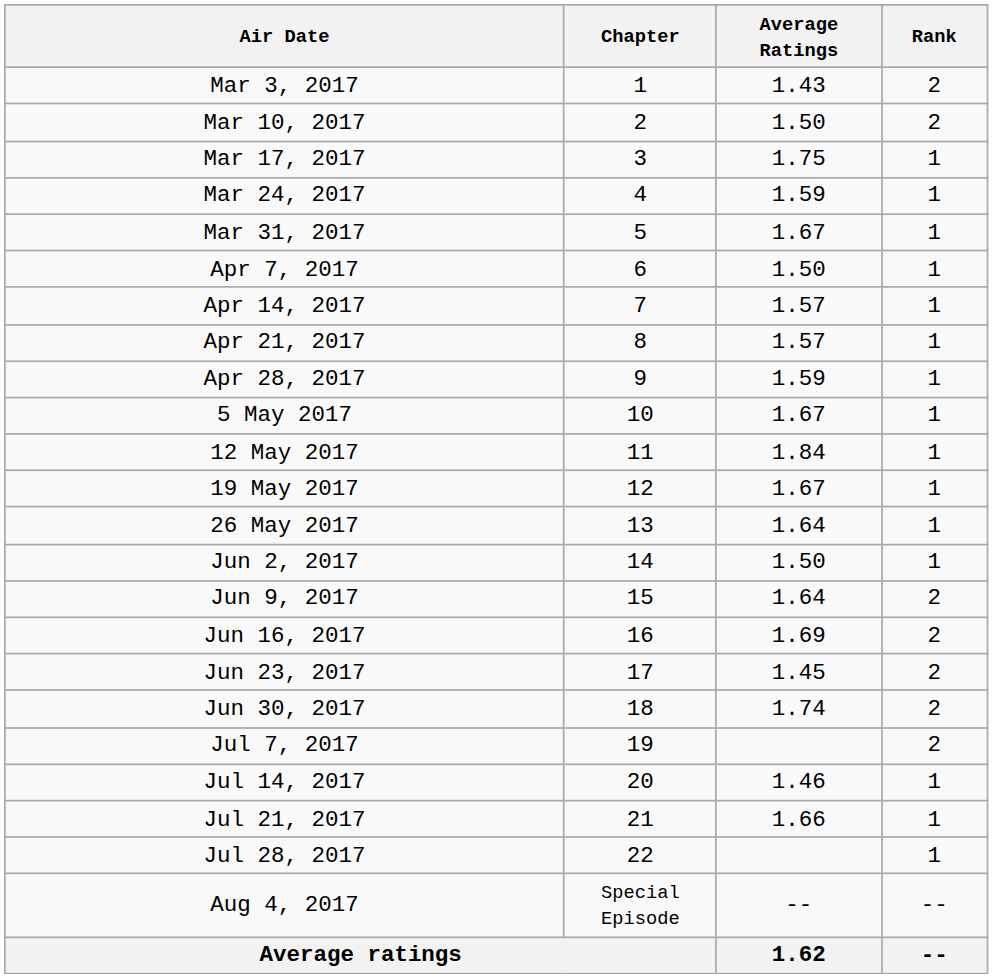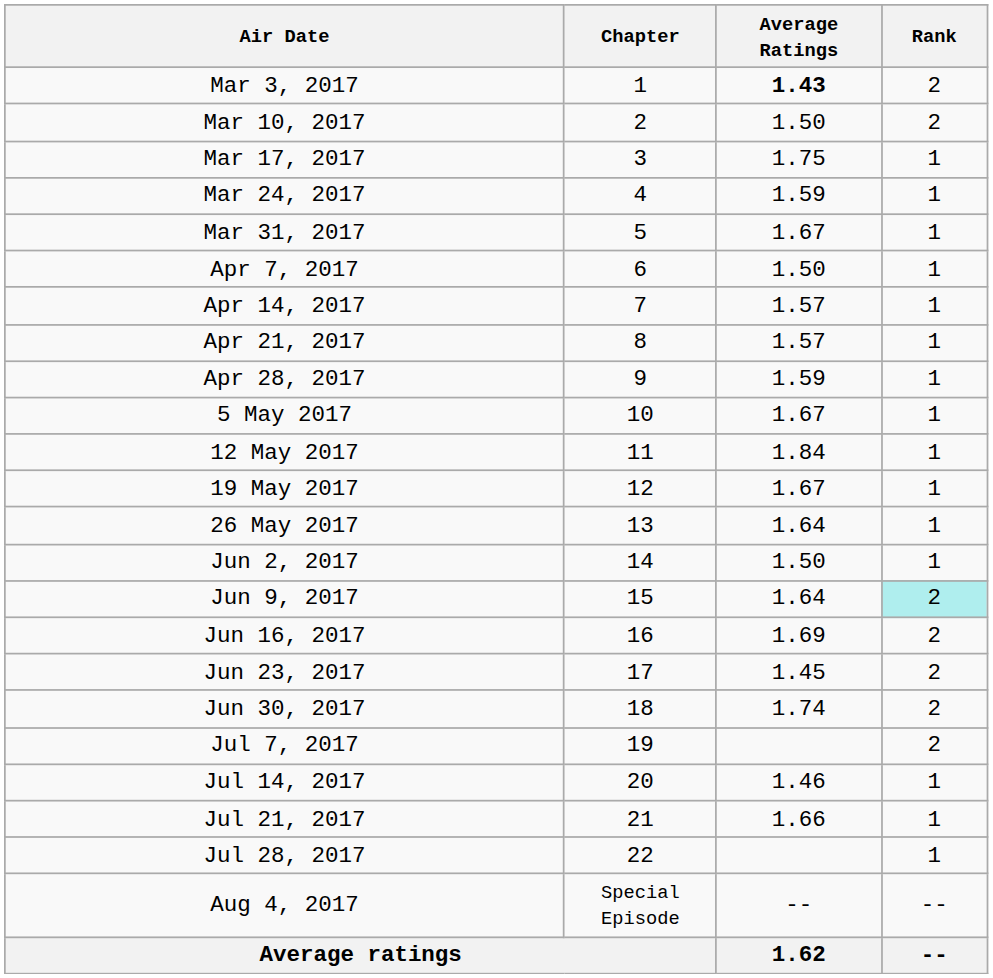(799, 86) normal -> (799, 86) bold
(934, 599) no background -> (934, 599) paleturquoise background
